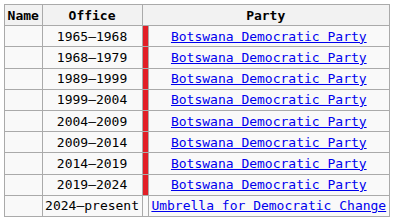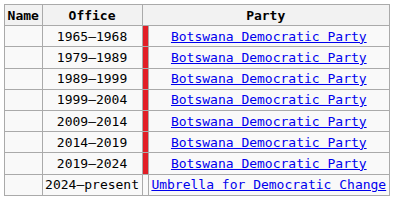- row: (92, 57)
+ row: (92, 57)
- row: (92, 121)
